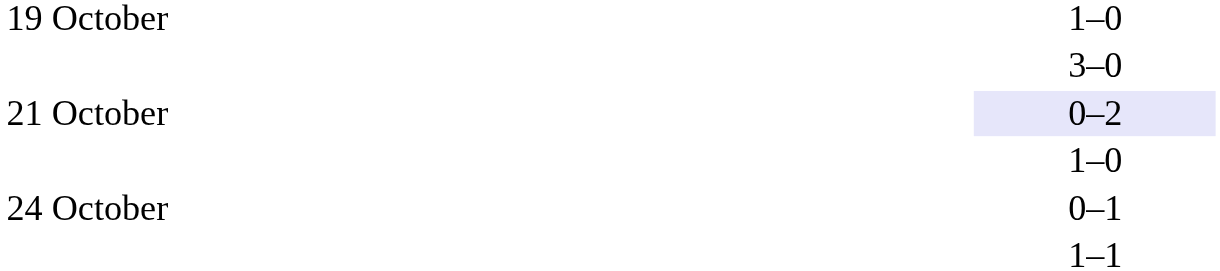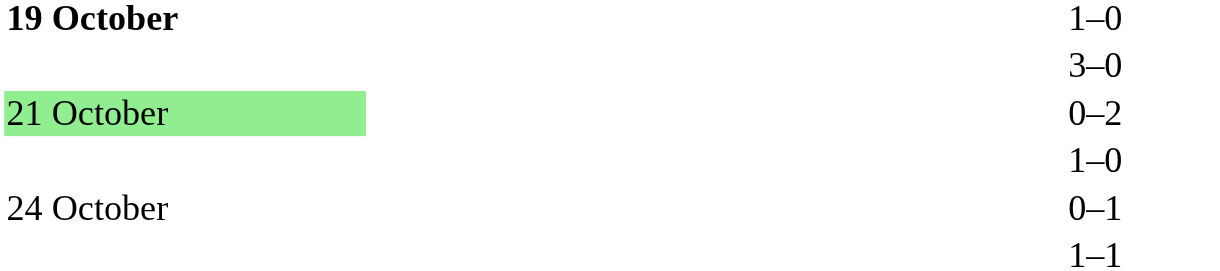(87, 18) normal -> (92, 18) bold
(87, 112) no background -> (87, 112) lightgreen background
(1095, 112) lavender background -> (1095, 112) no background
